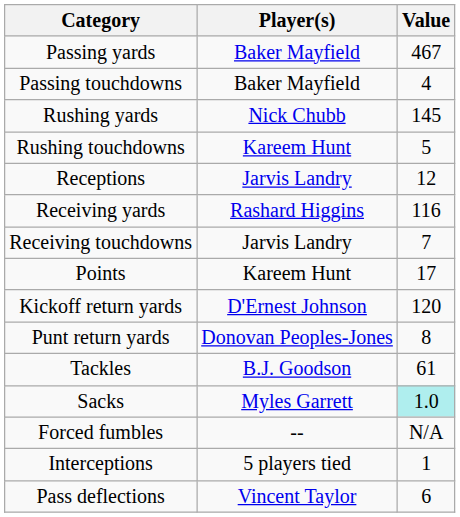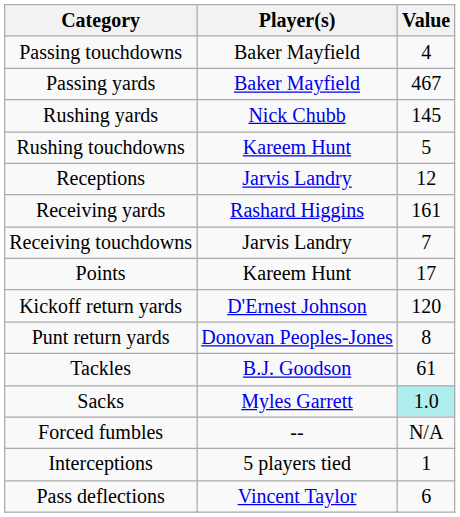rows swapped: (101, 52) <-> (101, 83)
(426, 210) 116 -> (426, 210) 161
